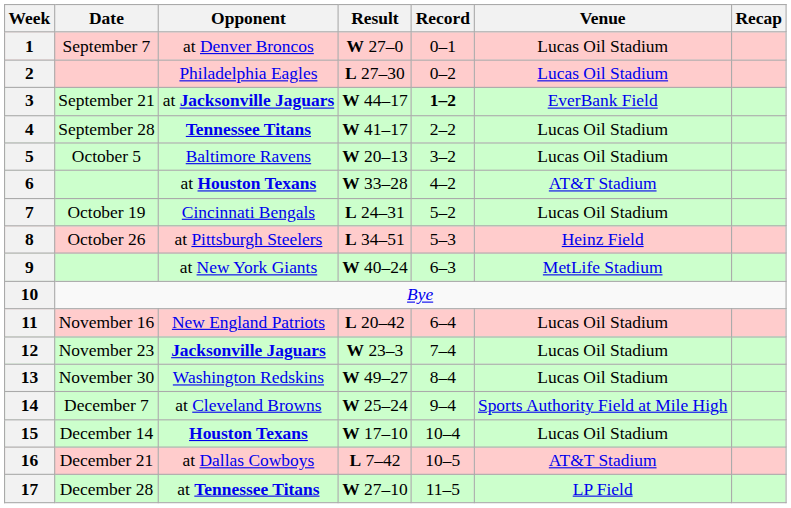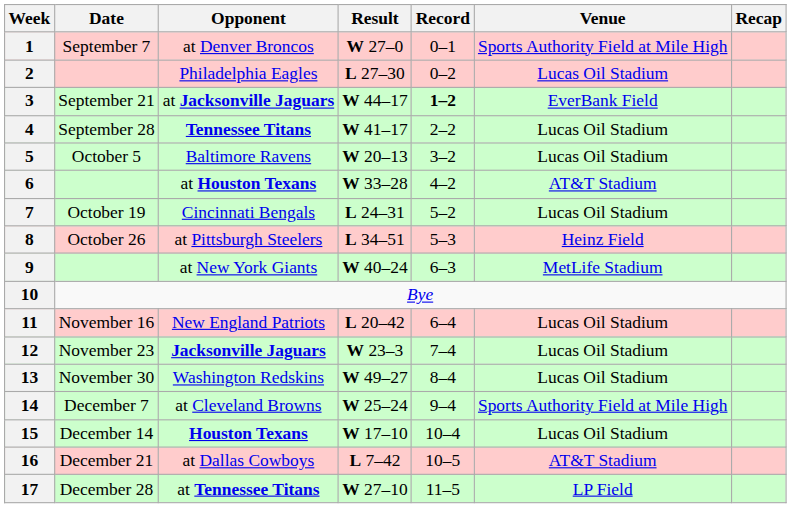(603, 45) Lucas Oil Stadium -> (603, 45) Sports Authority Field at Mile High
